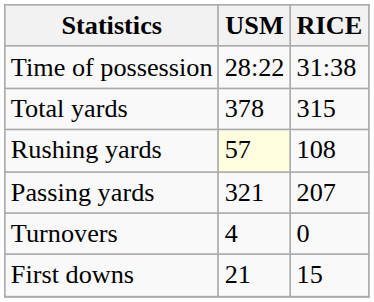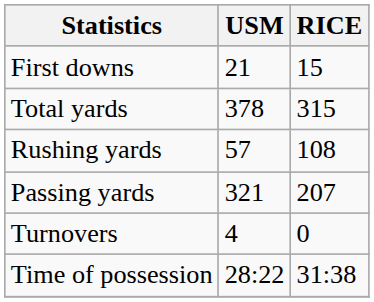rows swapped: (72, 274) <-> (112, 66)
(238, 150) lightyellow background -> (238, 150) no background
